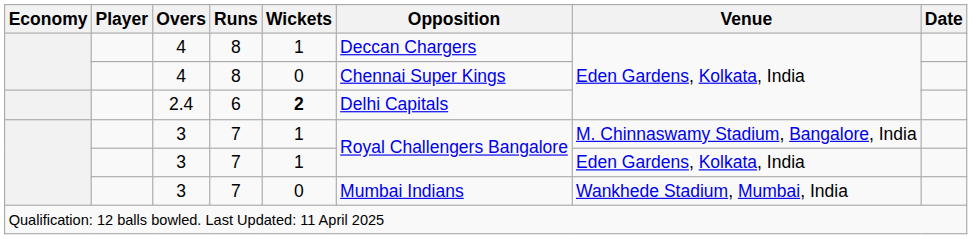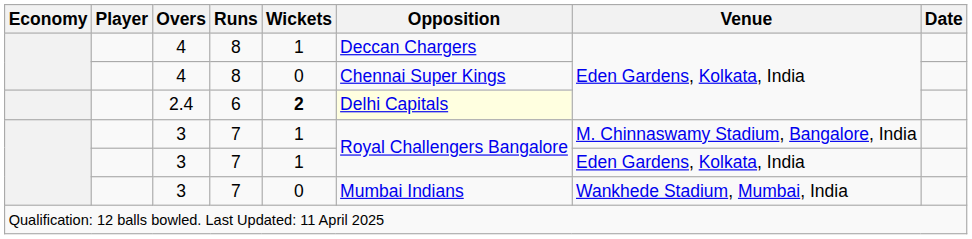(394, 105) no background -> (394, 105) lightyellow background
